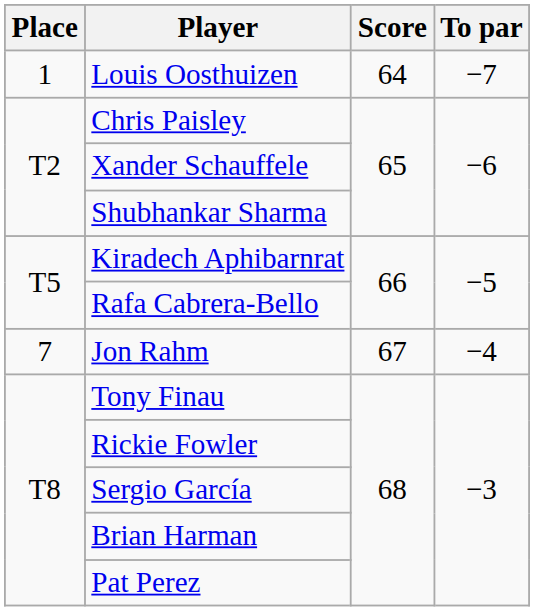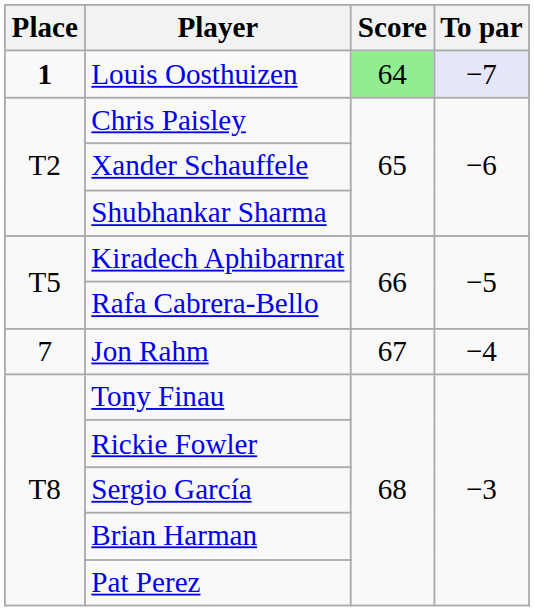(45, 73) normal -> (45, 73) bold
(392, 73) no background -> (392, 73) lightgreen background
(481, 73) no background -> (481, 73) lavender background
